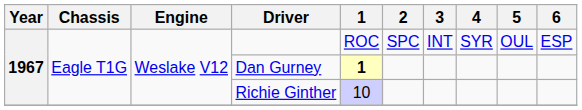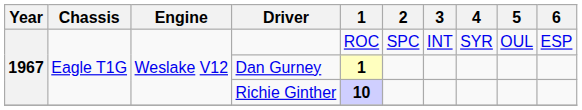(362, 92) normal -> (362, 92) bold
